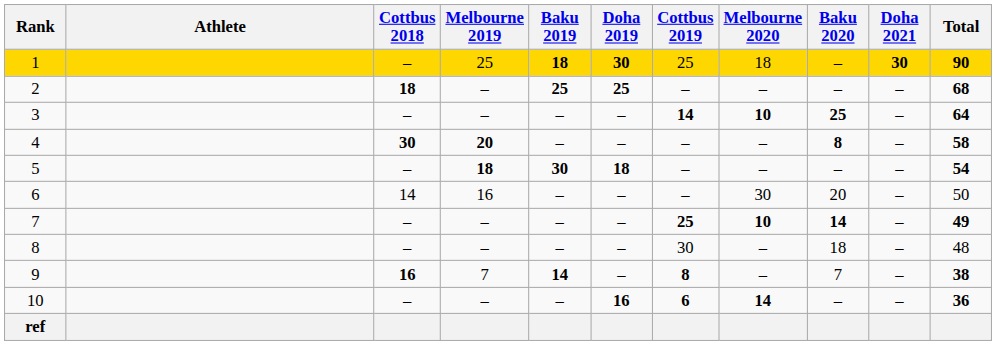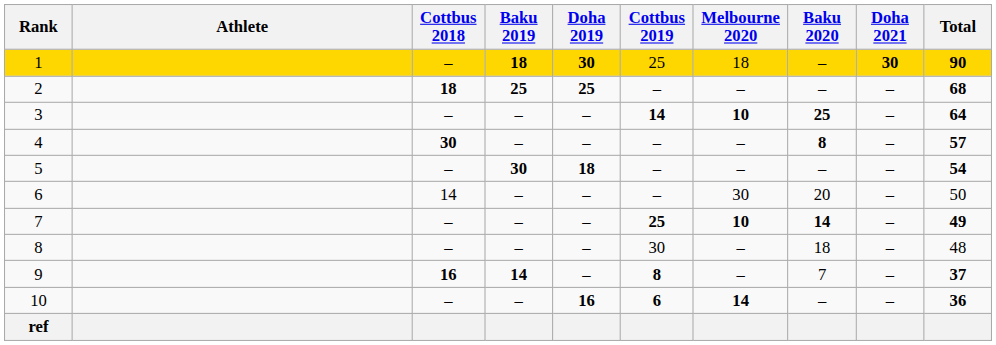- column: (485, 27)
(961, 141) 58 -> (958, 141) 57
(961, 273) 38 -> (958, 273) 37
